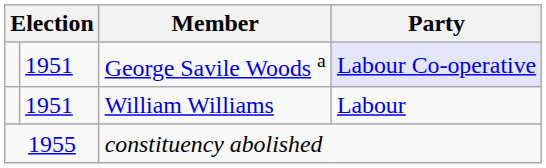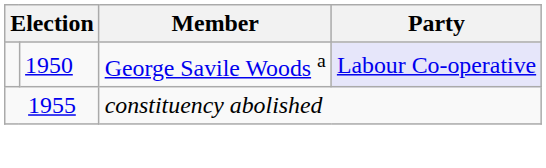(49, 64) 1951 -> (49, 64) 1950
- row: (189, 105)
